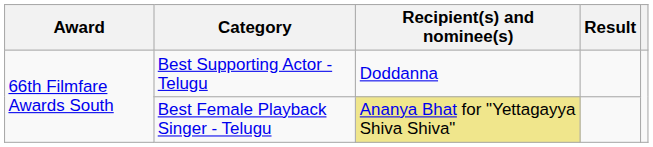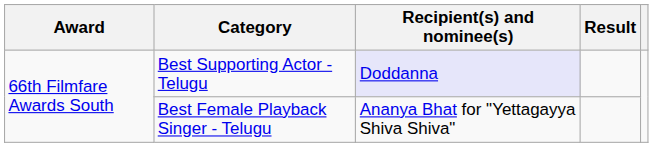(399, 73) no background -> (399, 73) lavender background
(468, 119) khaki background -> (468, 119) no background
